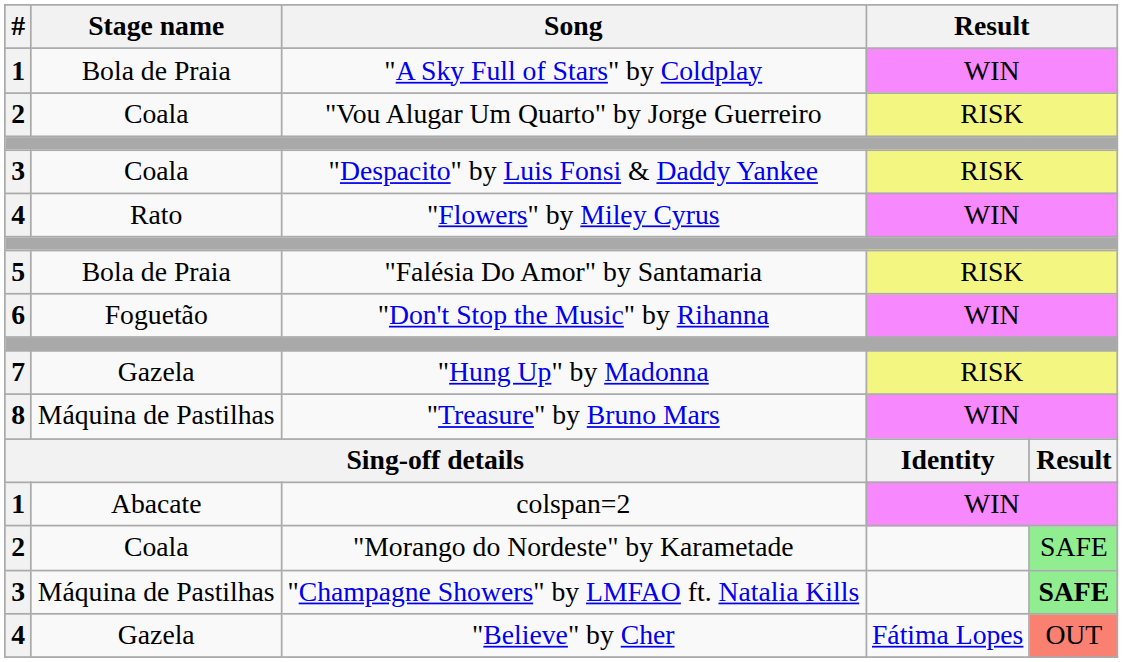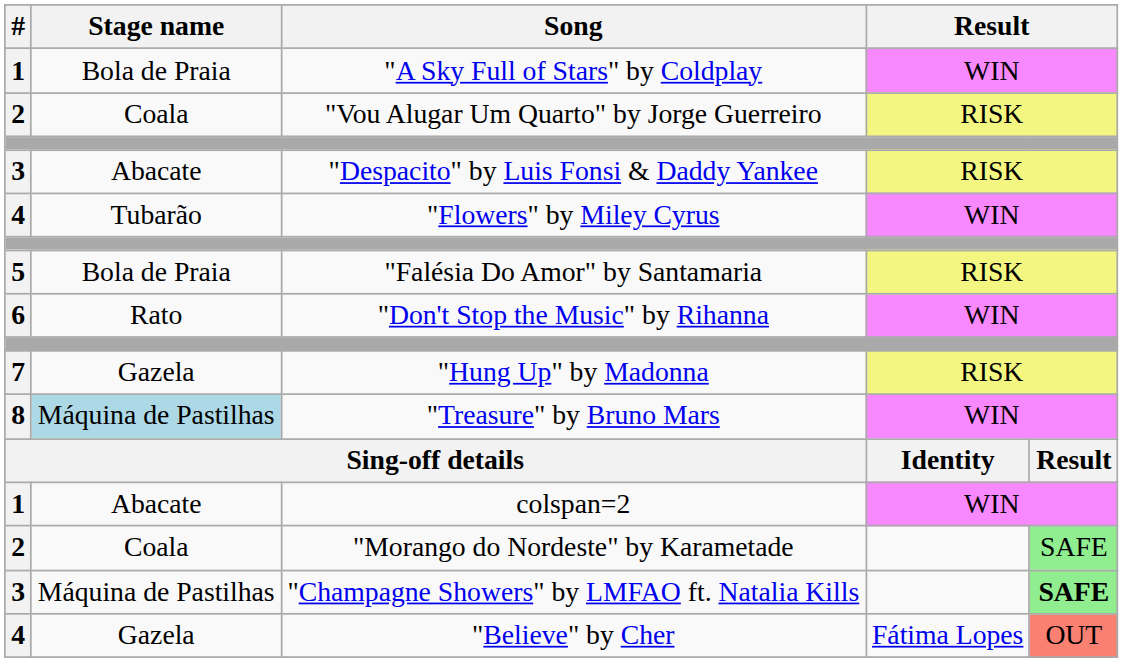(156, 170) Coala -> (156, 170) Abacate
(156, 214) Rato -> (156, 214) Tubarão
(156, 315) Foguetão -> (156, 315) Rato
(156, 415) no background -> (156, 415) lightblue background
